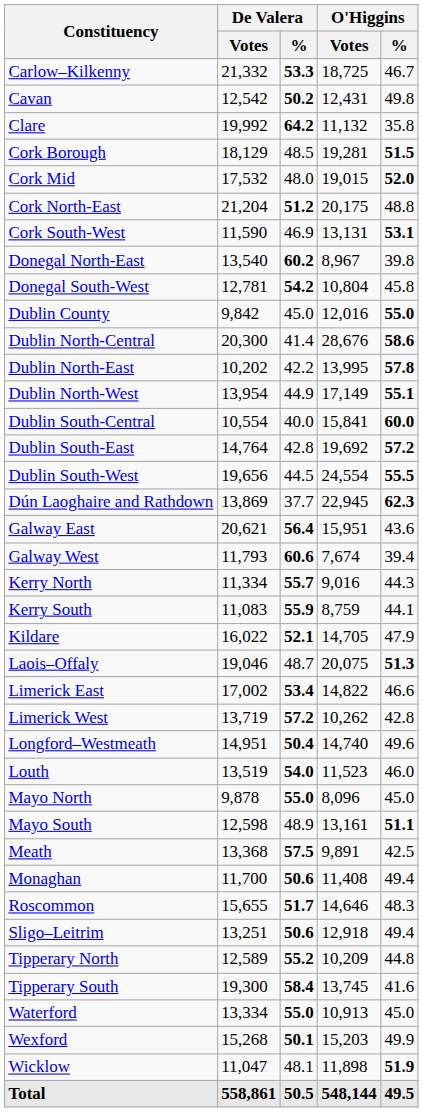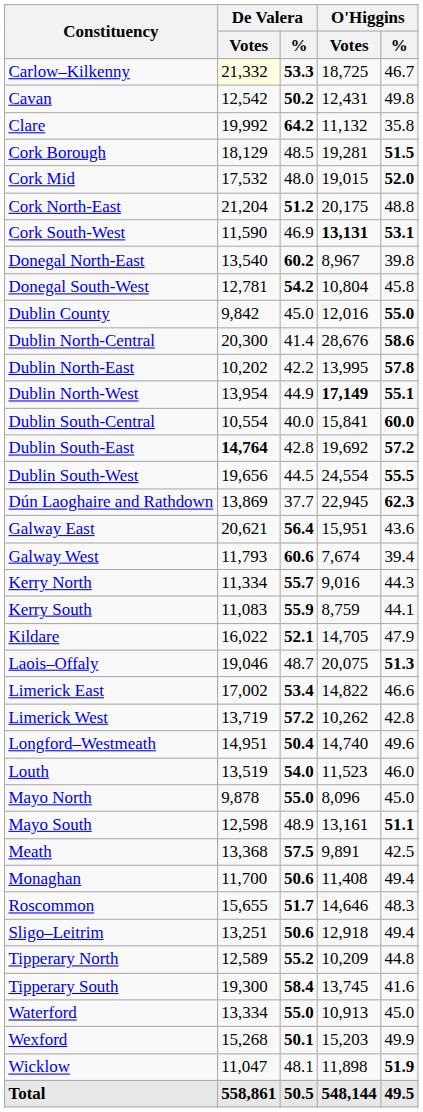(244, 71) no background -> (244, 71) lightyellow background
(345, 233) normal -> (345, 233) bold
(345, 394) normal -> (345, 394) bold
(244, 448) normal -> (244, 448) bold
